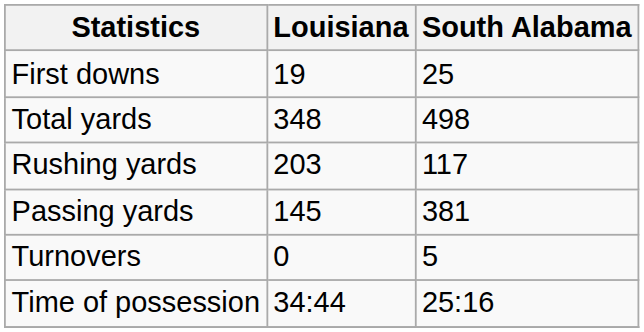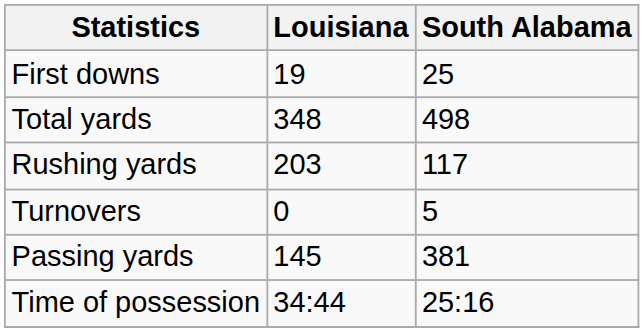rows swapped: (103, 211) <-> (76, 257)
